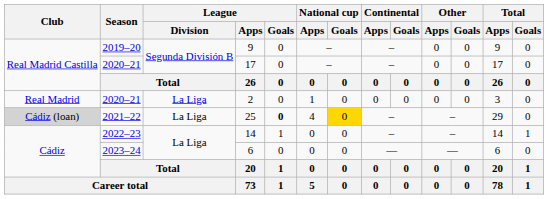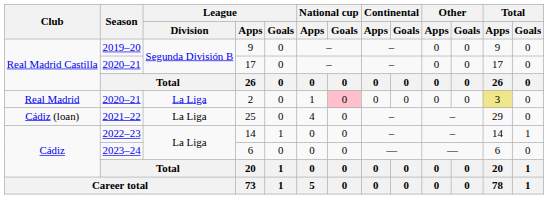(344, 99) no background -> (344, 99) pink background
(497, 99) no background -> (497, 99) khaki background
(52, 116) lightgrey background -> (52, 116) no background
(281, 116) bold -> (281, 116) normal
(344, 116) gold background -> (344, 116) no background
